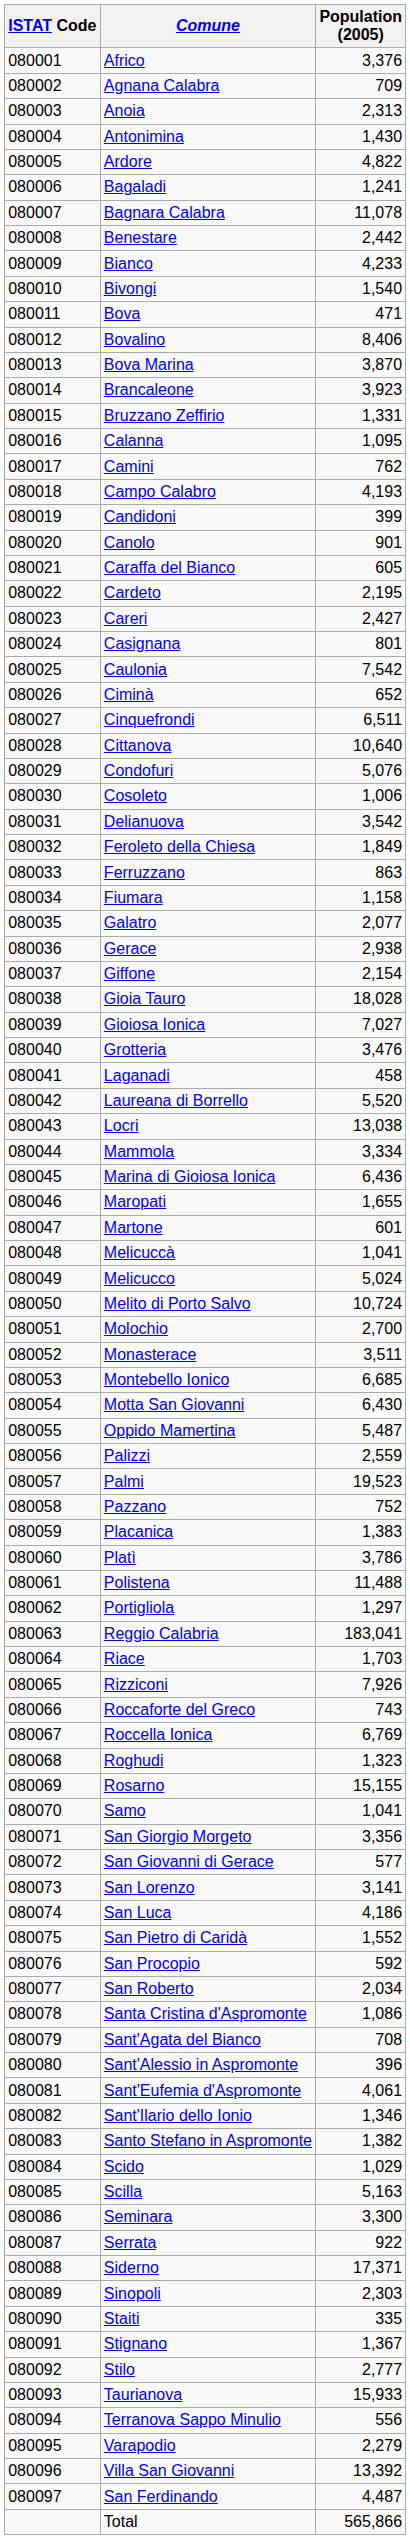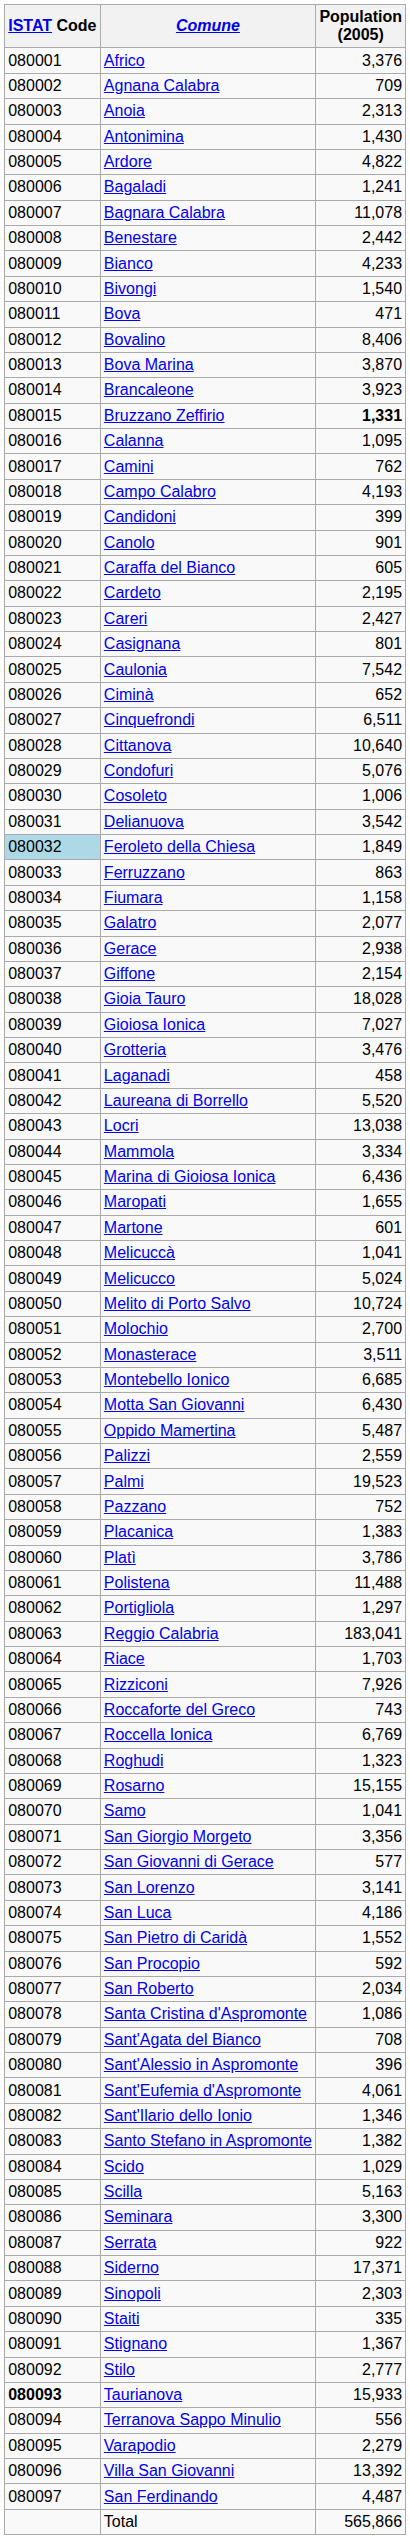(382, 415) normal -> (382, 415) bold
(35, 847) no background -> (35, 847) lightblue background
(35, 2395) normal -> (35, 2395) bold
